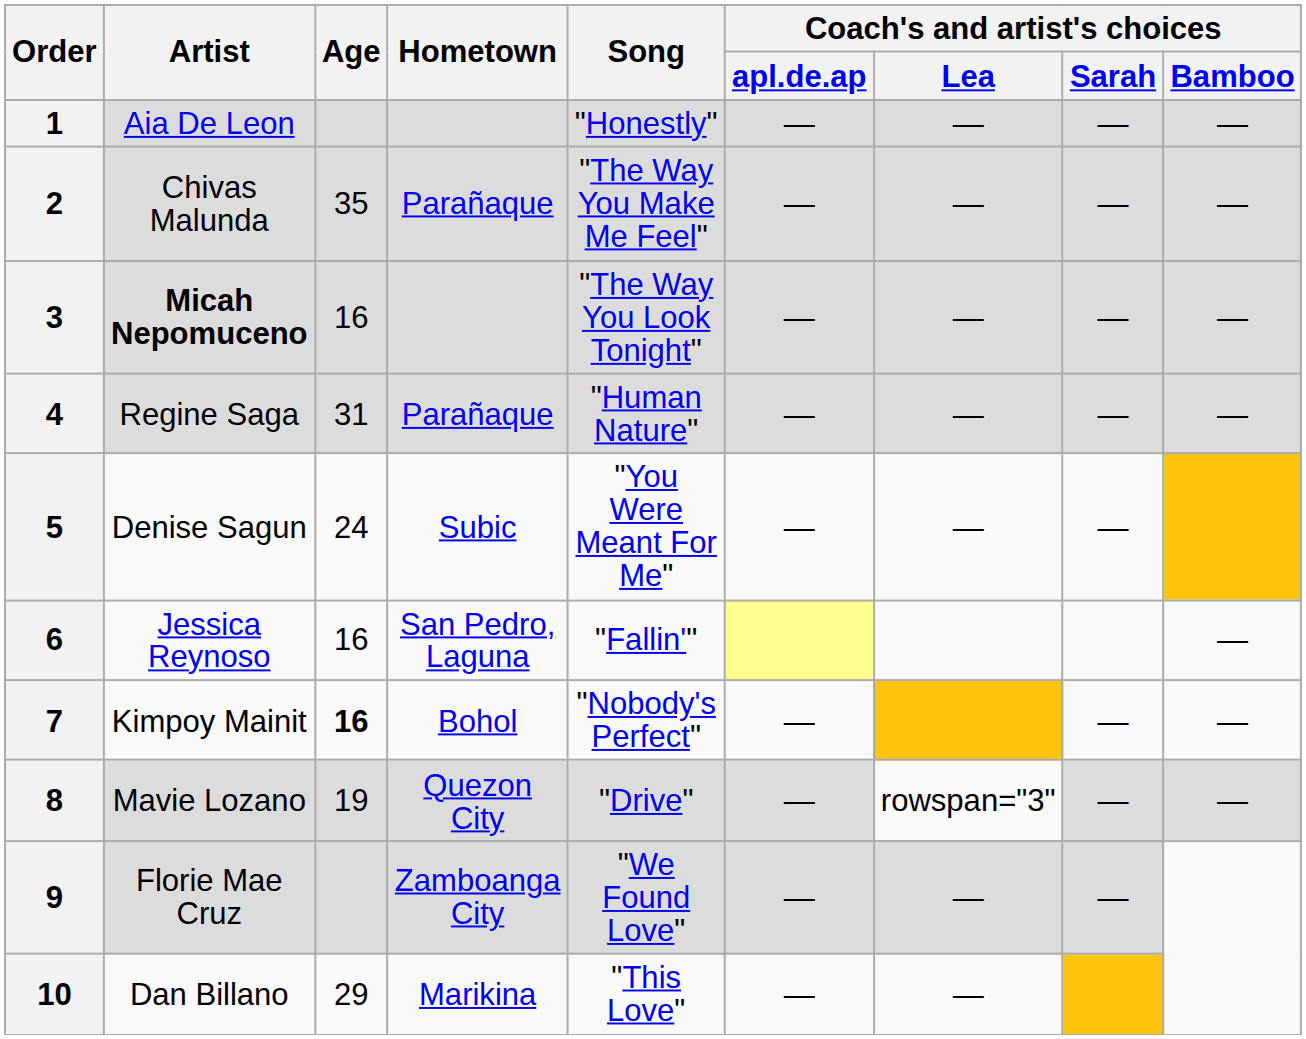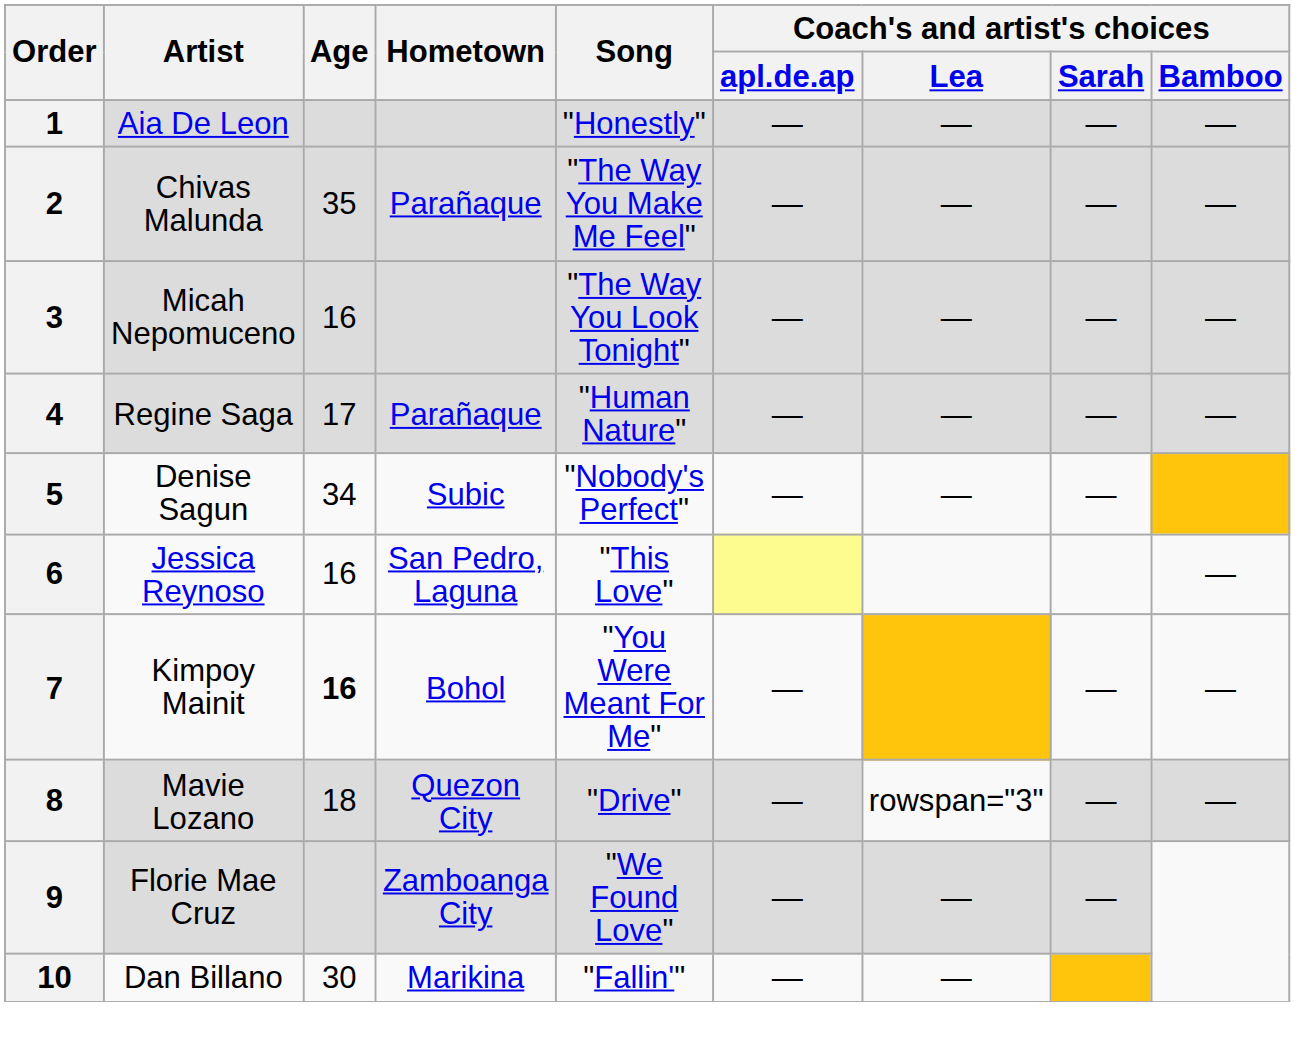(209, 317) bold -> (203, 317) normal
(351, 413) 31 -> (339, 413) 17
(351, 527) 24 -> (339, 494) 34
(646, 527) "You Were Meant For Me" -> (634, 494) "Nobody's Perfect"
(646, 640) "Fallin'" -> (634, 574) "This Love"
(646, 720) "Nobody's Perfect" -> (634, 687) "You Were Meant For Me"
(351, 800) 19 -> (339, 800) 18
(351, 994) 29 -> (339, 978) 30
(646, 994) "This Love" -> (634, 978) "Fallin'"
